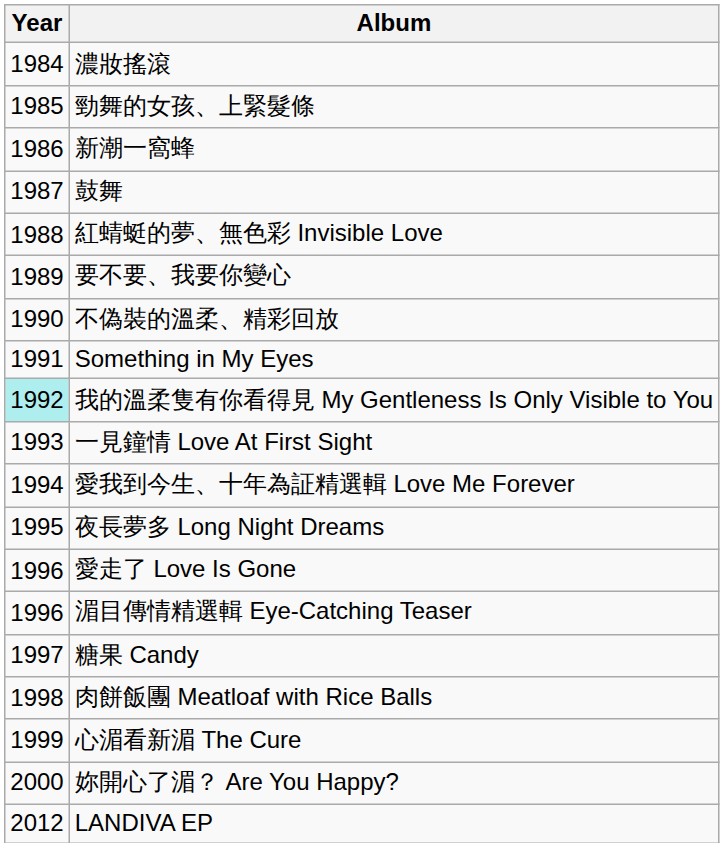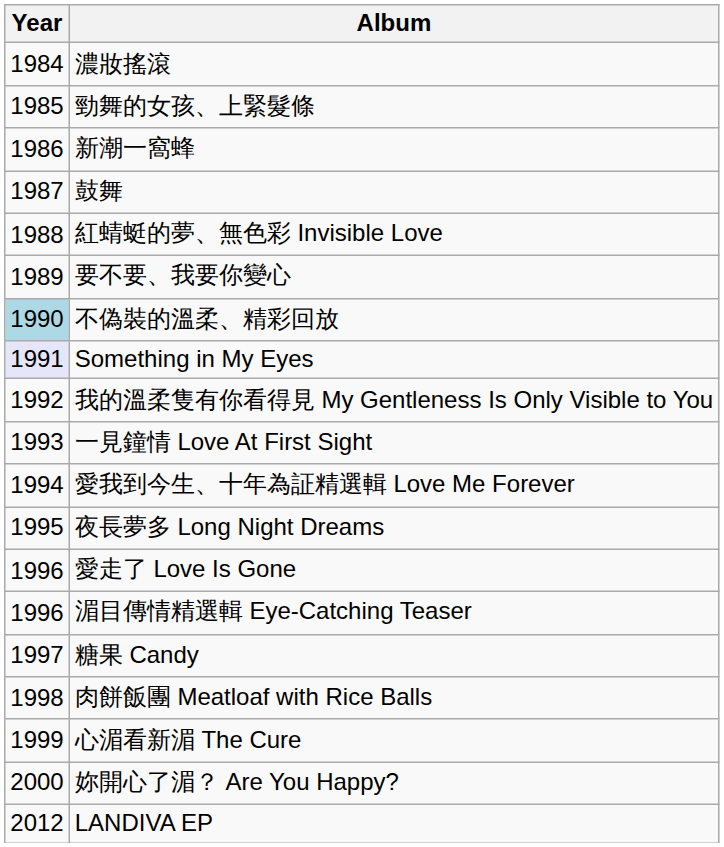(37, 319) no background -> (37, 319) lightblue background
(37, 359) no background -> (37, 359) lavender background
(37, 399) paleturquoise background -> (37, 399) no background
